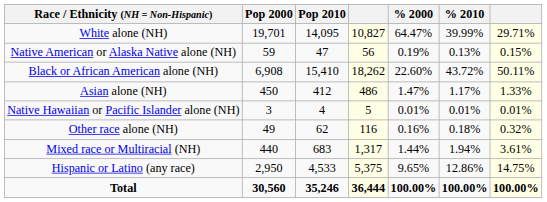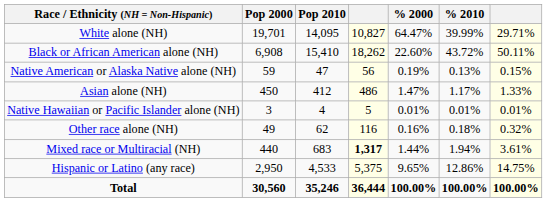rows swapped: (123, 71) <-> (123, 52)
(368, 149) normal -> (368, 149) bold
